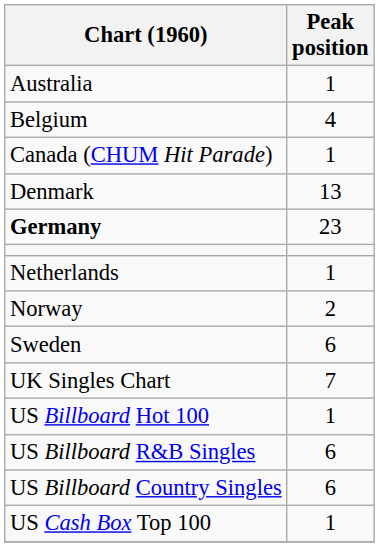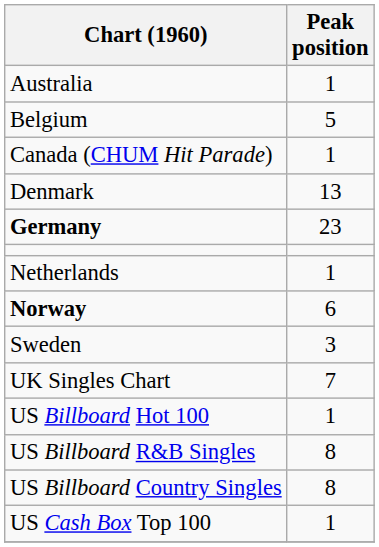(330, 119) 4 -> (330, 119) 5
(46, 308) normal -> (48, 308) bold
(330, 308) 2 -> (330, 308) 6
(330, 344) 6 -> (330, 344) 3
(330, 451) 6 -> (330, 451) 8
(330, 487) 6 -> (330, 487) 8
